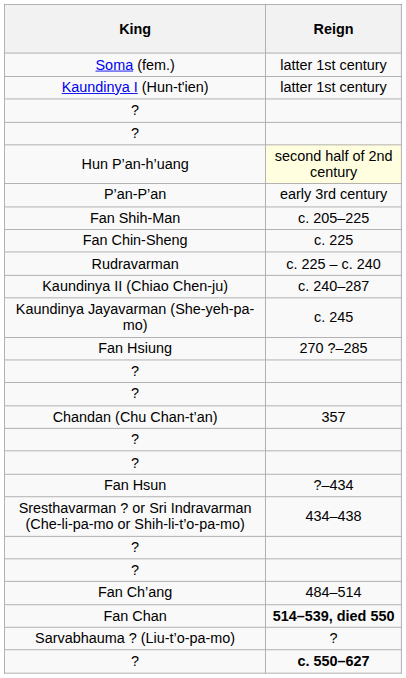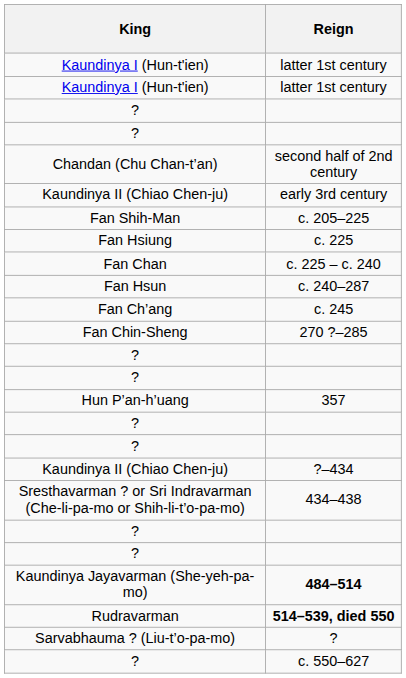(135, 64) Soma (fem.) -> (135, 64) Kaundinya I (Hun-t'ien)
(135, 164) Hun P’an-h’uang -> (135, 164) Chandan (Chu Chan-t’an)
(334, 164) lightyellow background -> (334, 164) no background
(135, 195) P’an-P’an -> (135, 195) Kaundinya II (Chiao Chen-ju)
(135, 240) Fan Chin-Sheng -> (135, 240) Fan Hsiung
(135, 263) Rudravarman -> (135, 263) Fan Chan
(135, 286) Kaundinya II (Chiao Chen-ju) -> (135, 286) Fan Hsun
(135, 317) Kaundinya Jayavarman (She-yeh-pa-mo) -> (135, 309) Fan Ch’ang
(135, 348) Fan Hsiung -> (135, 332) Fan Chin-Sheng
(135, 416) Chandan (Chu Chan-t’an) -> (135, 400) Hun P’an-h’uang
(135, 485) Fan Hsun -> (135, 469) Kaundinya II (Chiao Chen-ju)
(135, 593) Fan Ch’ang -> (135, 584) Kaundinya Jayavarman (She-yeh-pa-mo)
(334, 593) normal -> (334, 584) bold
(135, 615) Fan Chan -> (135, 615) Rudravarman
(334, 661) bold -> (334, 661) normal
